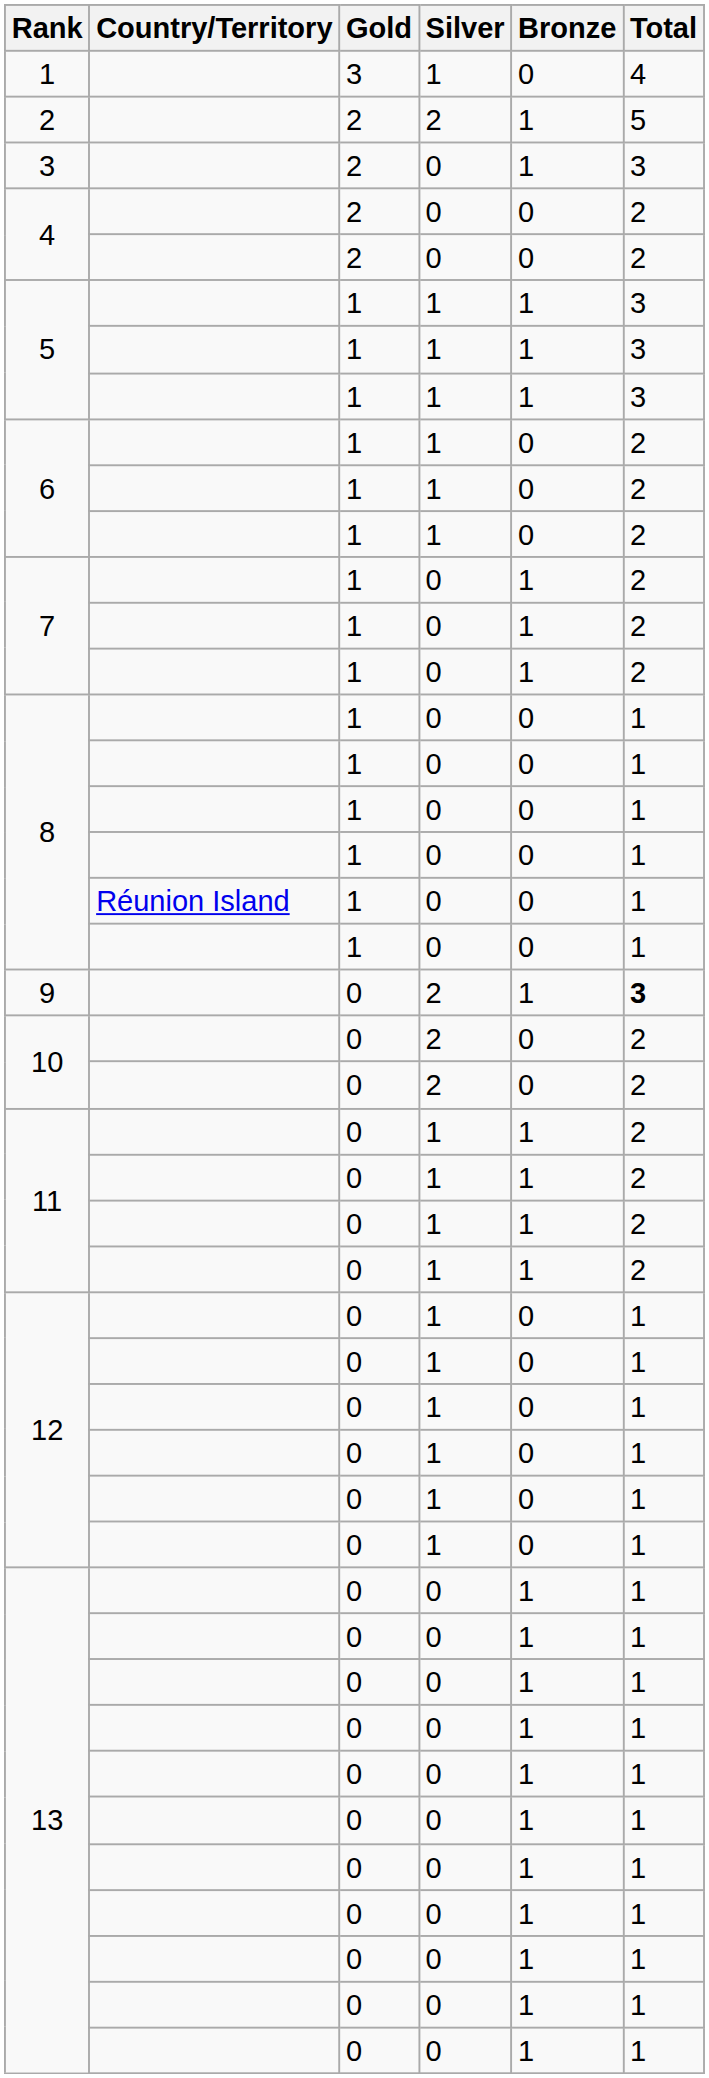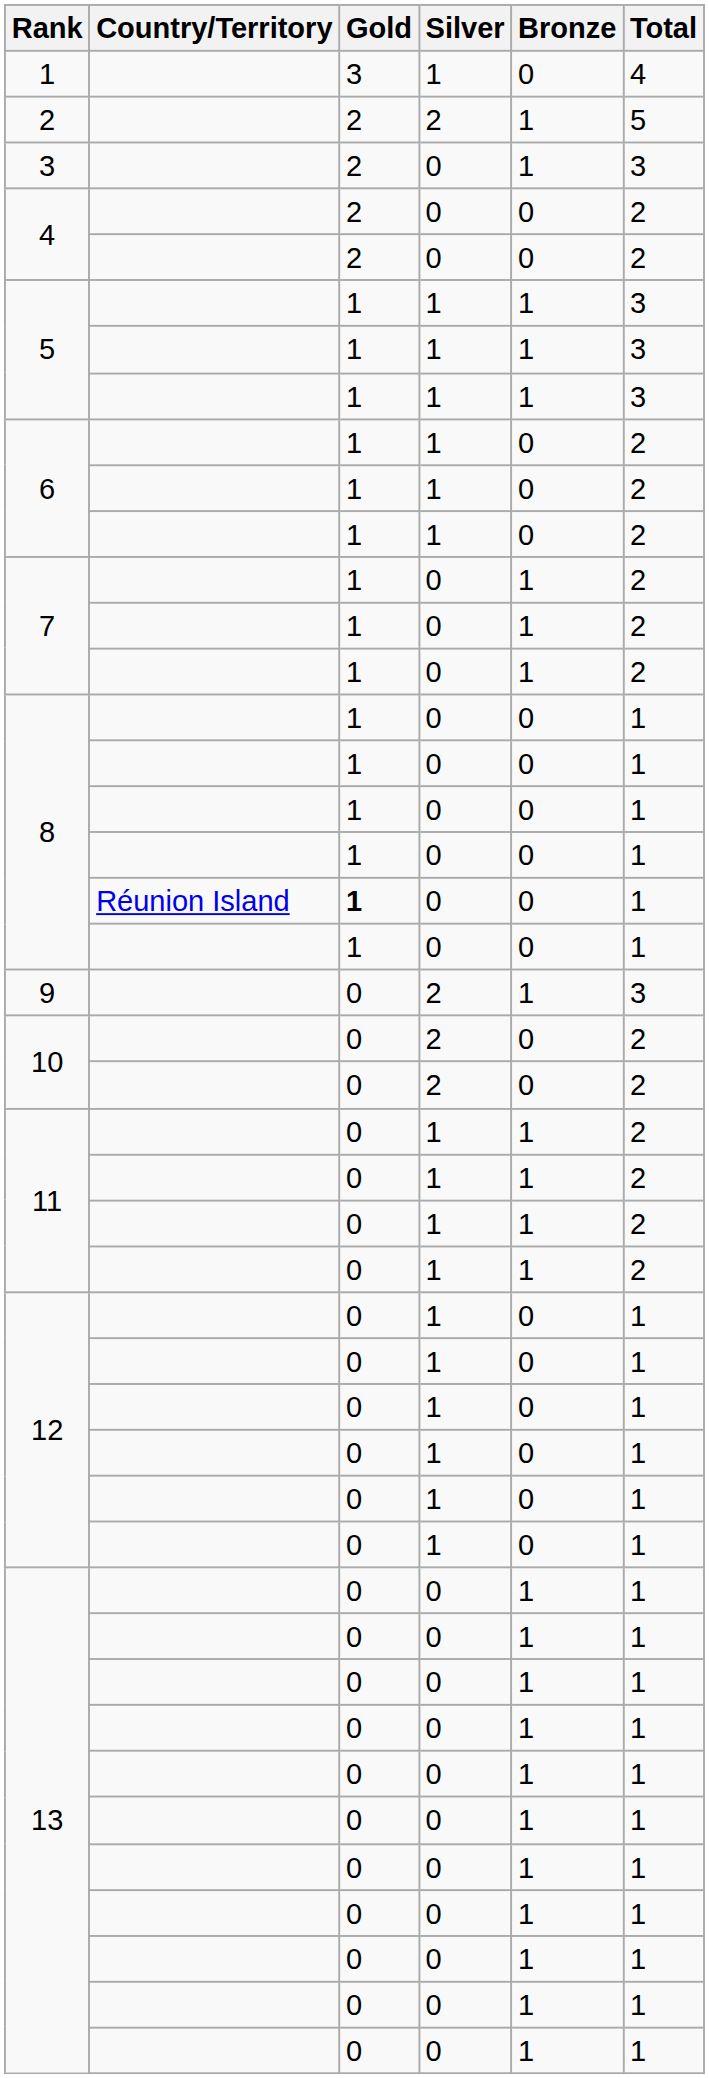(354, 901) normal -> (354, 901) bold
(638, 993) bold -> (638, 993) normal
